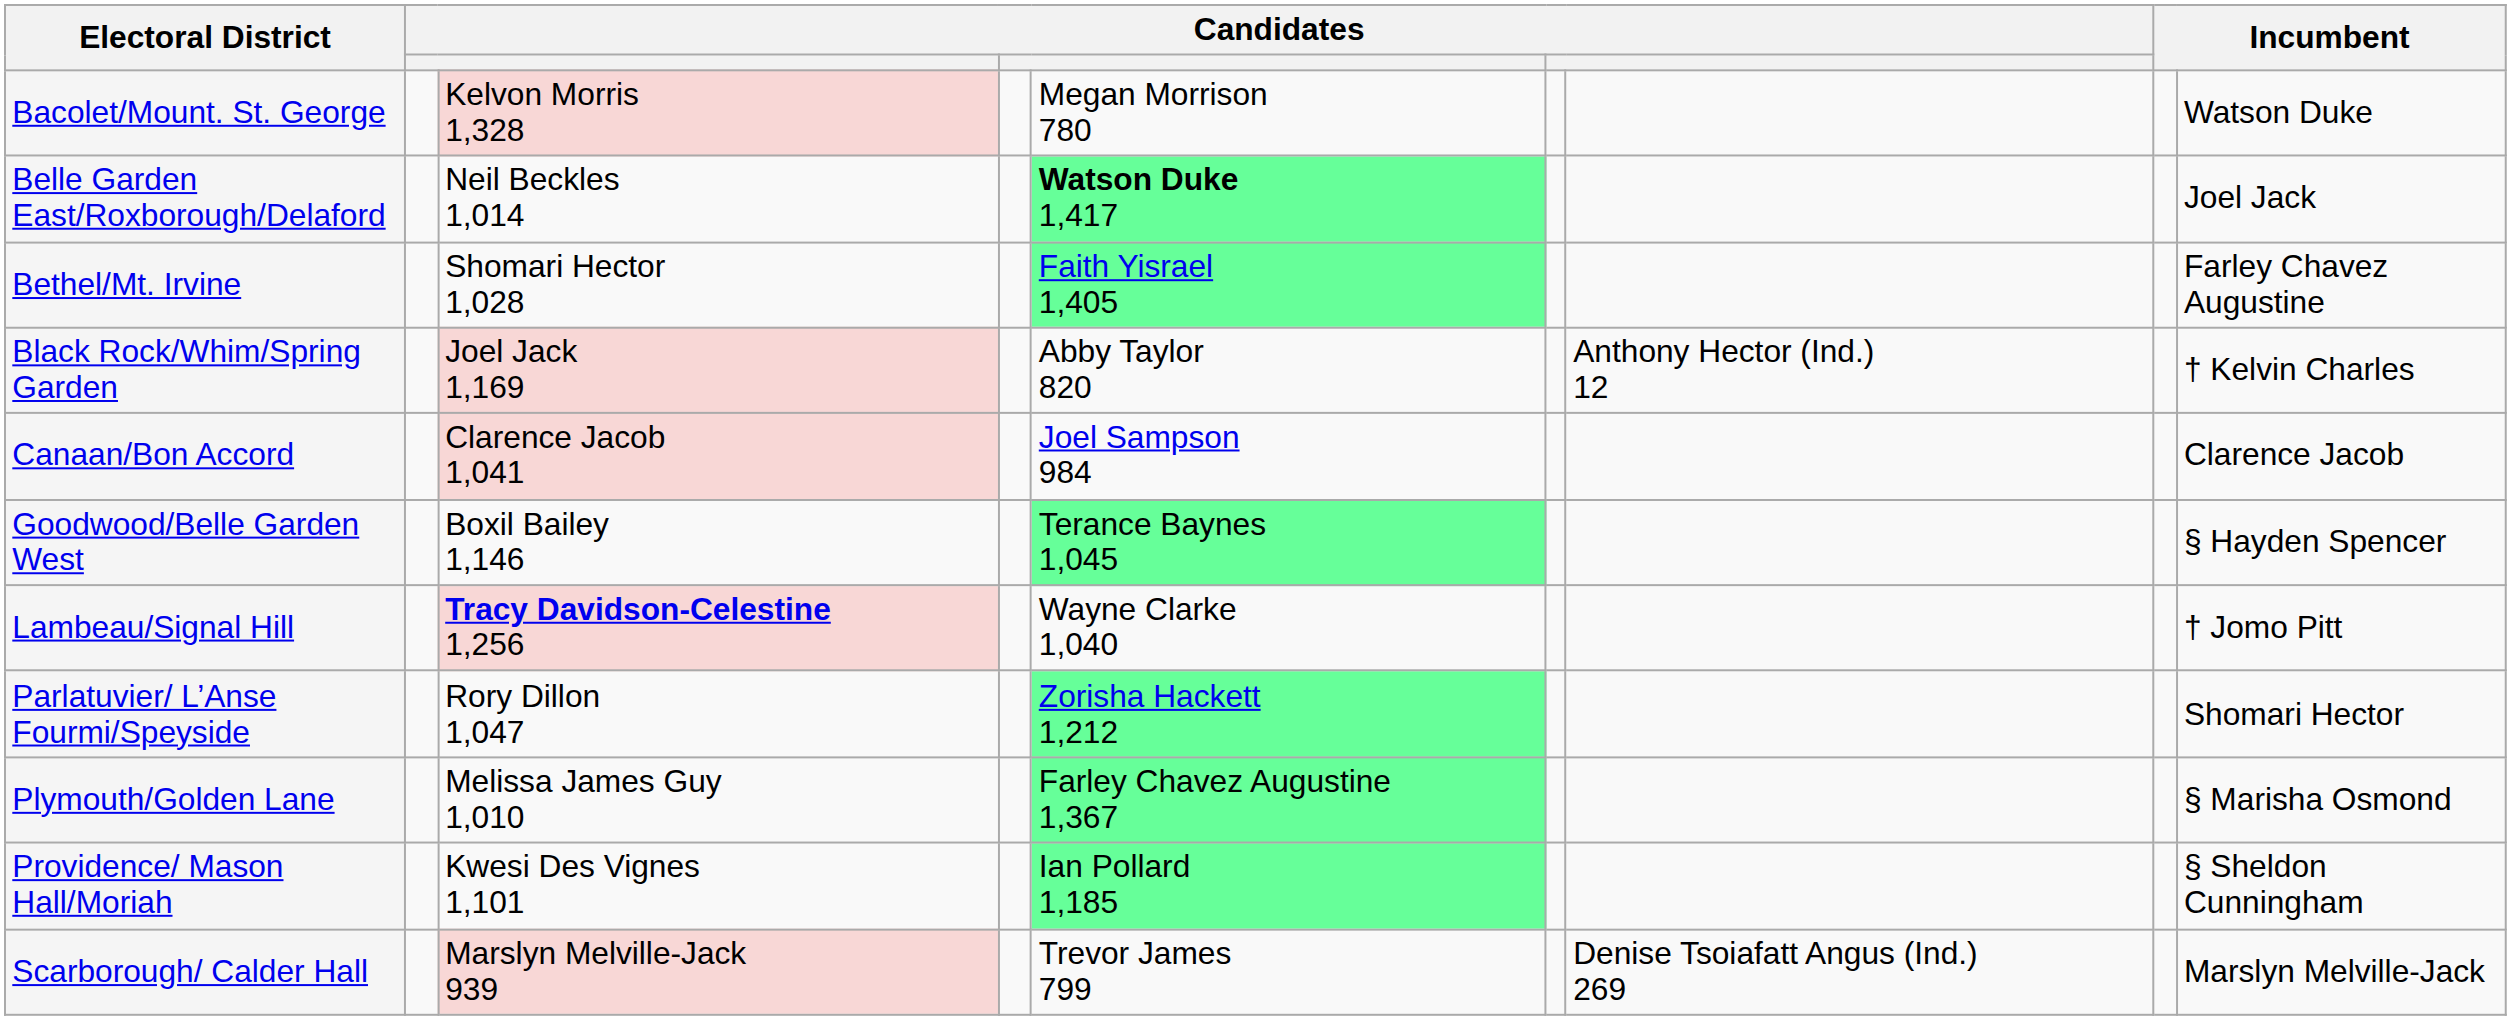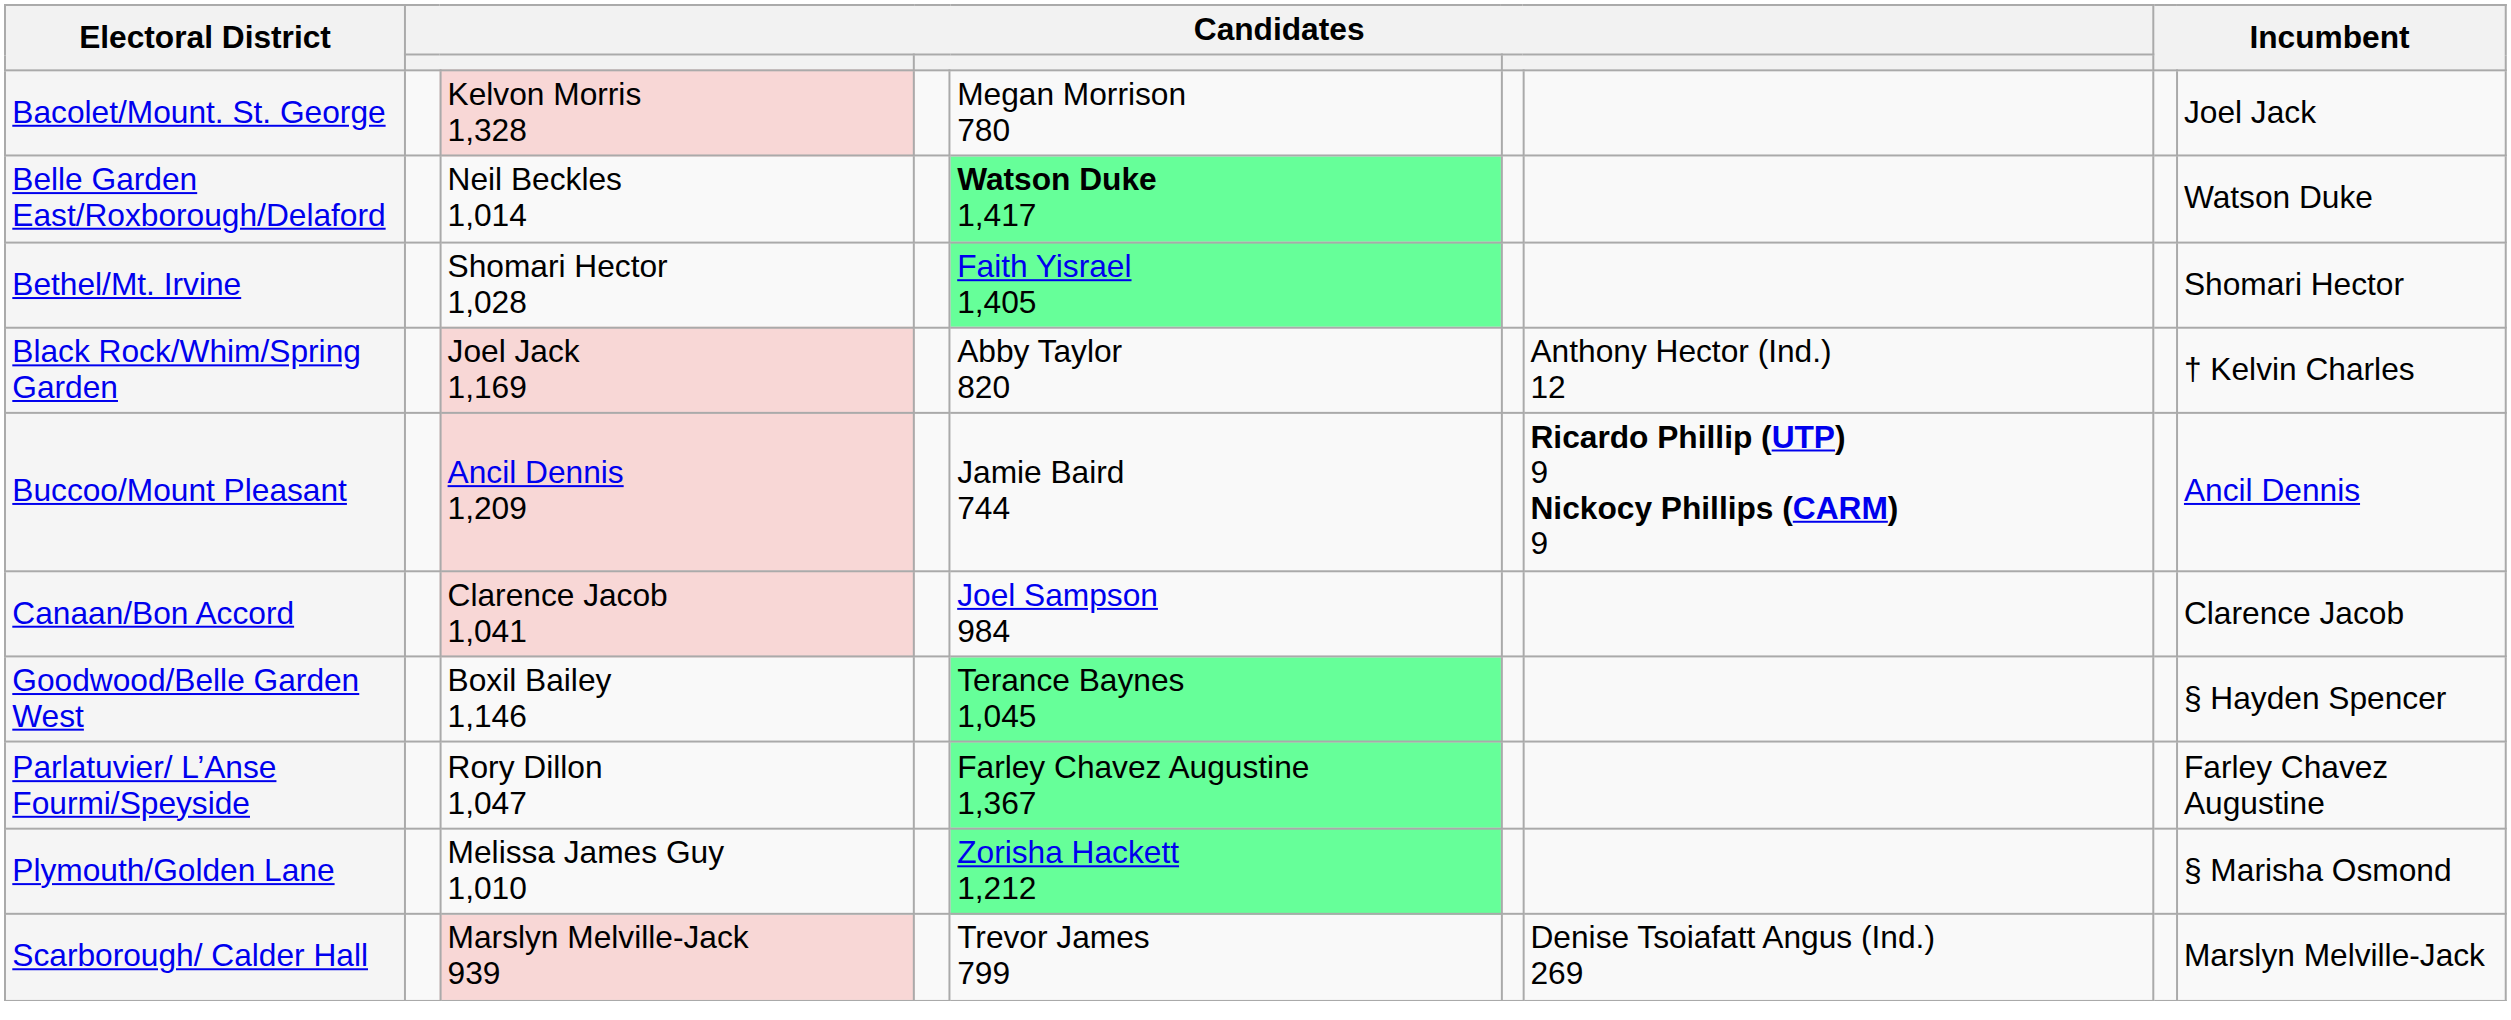(2278, 112) Watson Duke -> (2250, 112) Joel Jack
(2250, 198) Joel Jack -> (2278, 198) Watson Duke
(2286, 284) Farley Chavez Augustine -> (2294, 284) Shomari Hector
+ row: (180, 491)
- row: (153, 627)
(1150, 713) Zorisha Hackett 1,212 -> (1133, 784) Farley Chavez Augustine 1,367
(2294, 713) Shomari Hector -> (2286, 784) Farley Chavez Augustine
(1215, 799) Farley Chavez Augustine 1,367 -> (1068, 870) Zorisha Hackett 1,212
- row: (148, 885)
